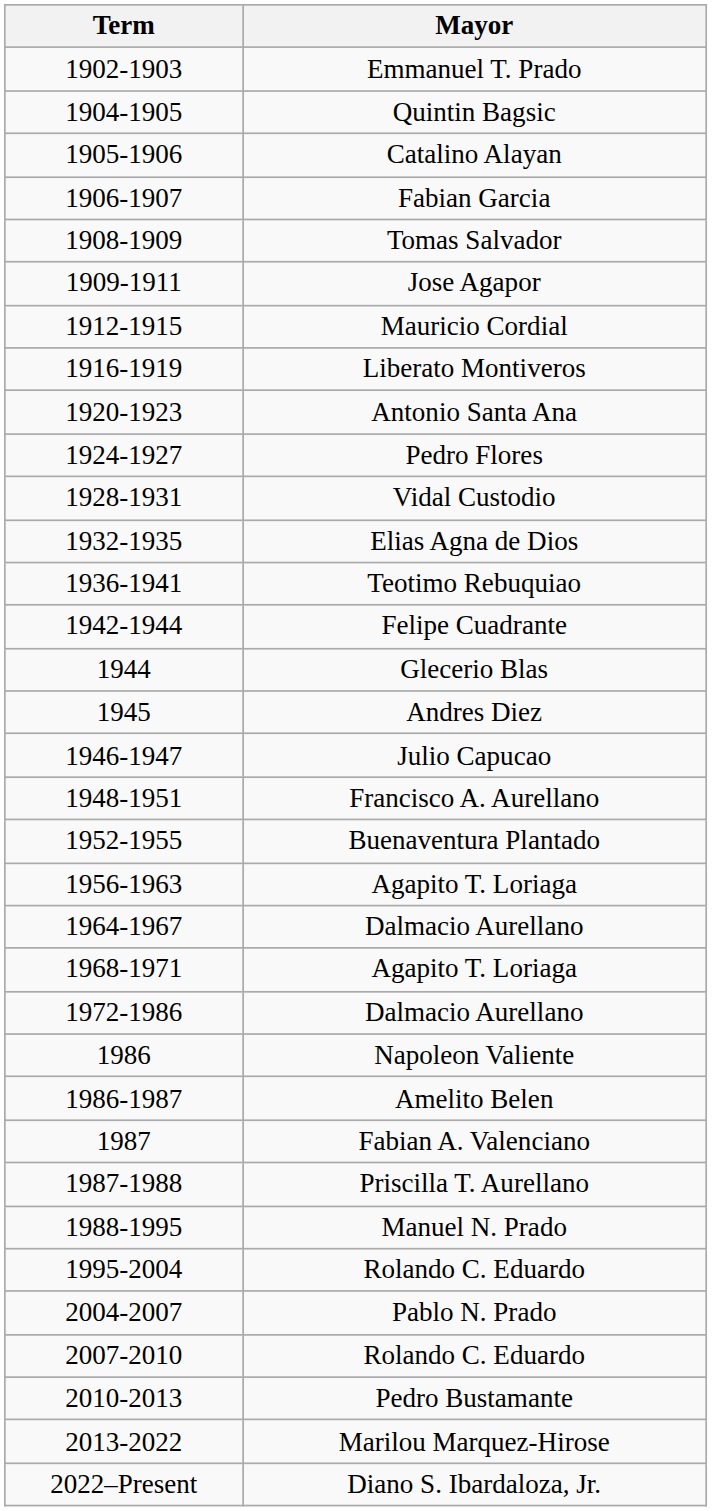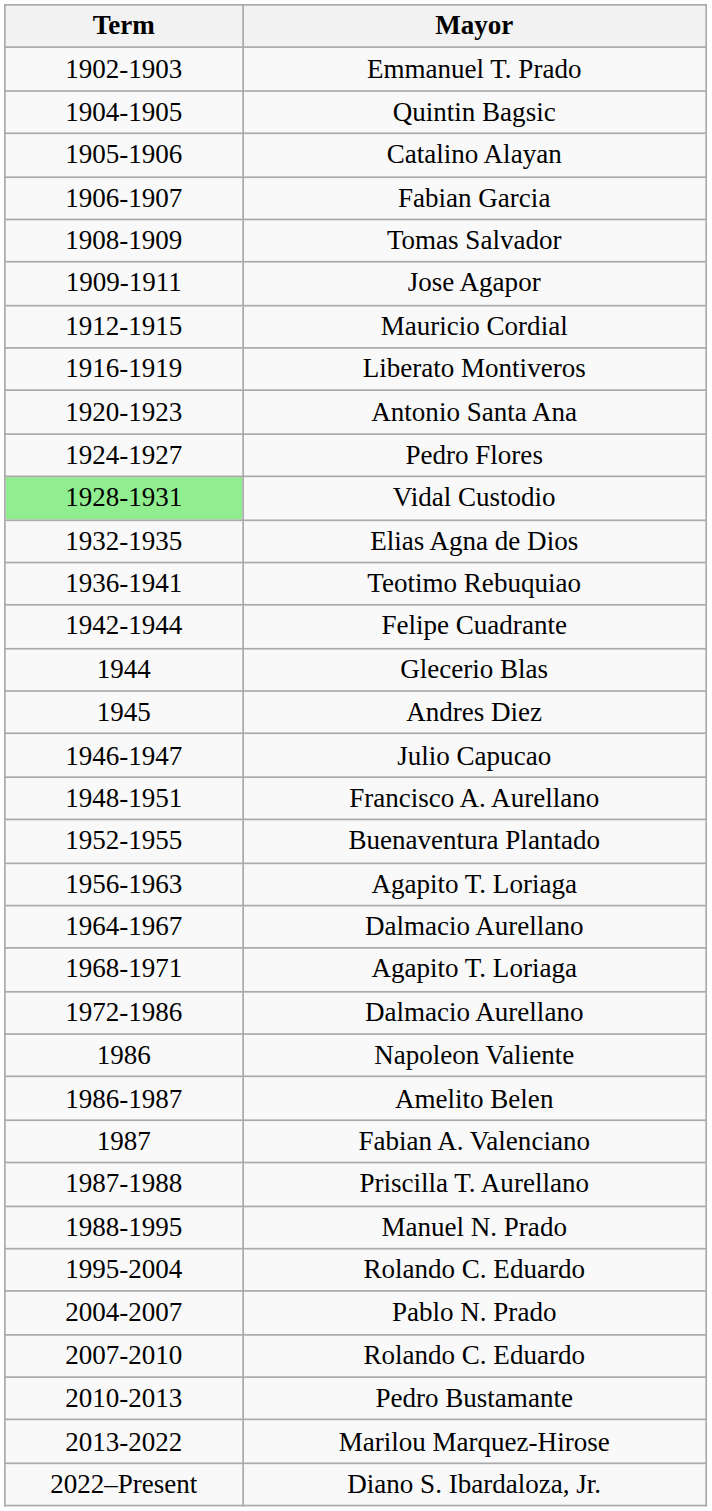(124, 497) no background -> (124, 497) lightgreen background
